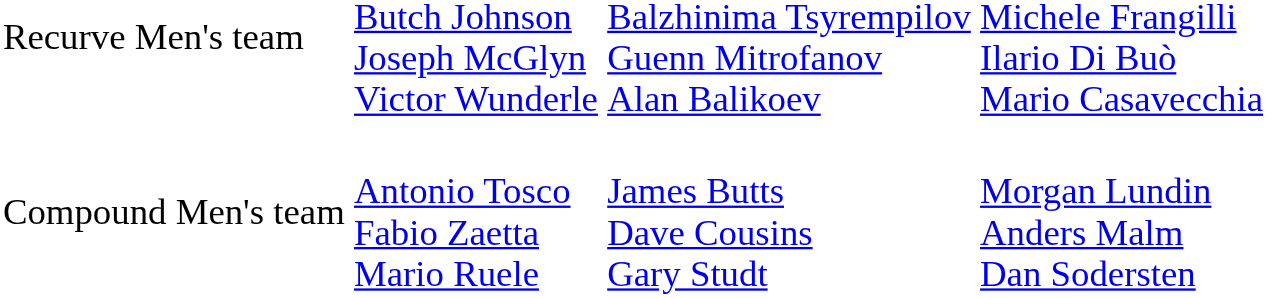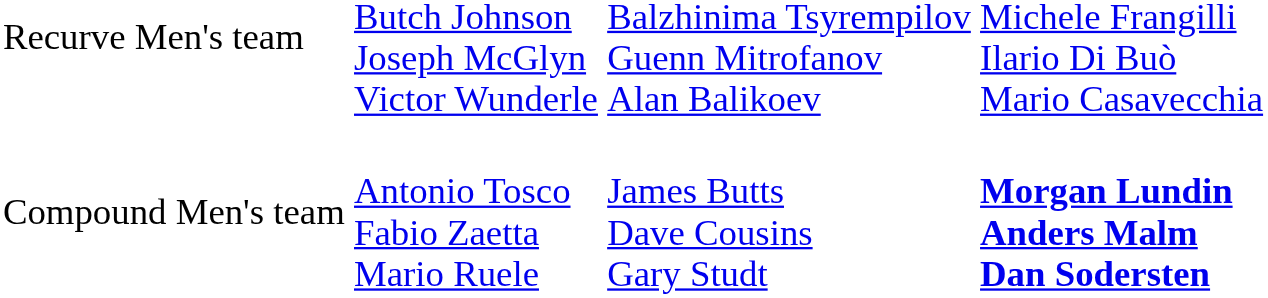(1096, 232) normal -> (1106, 232) bold
